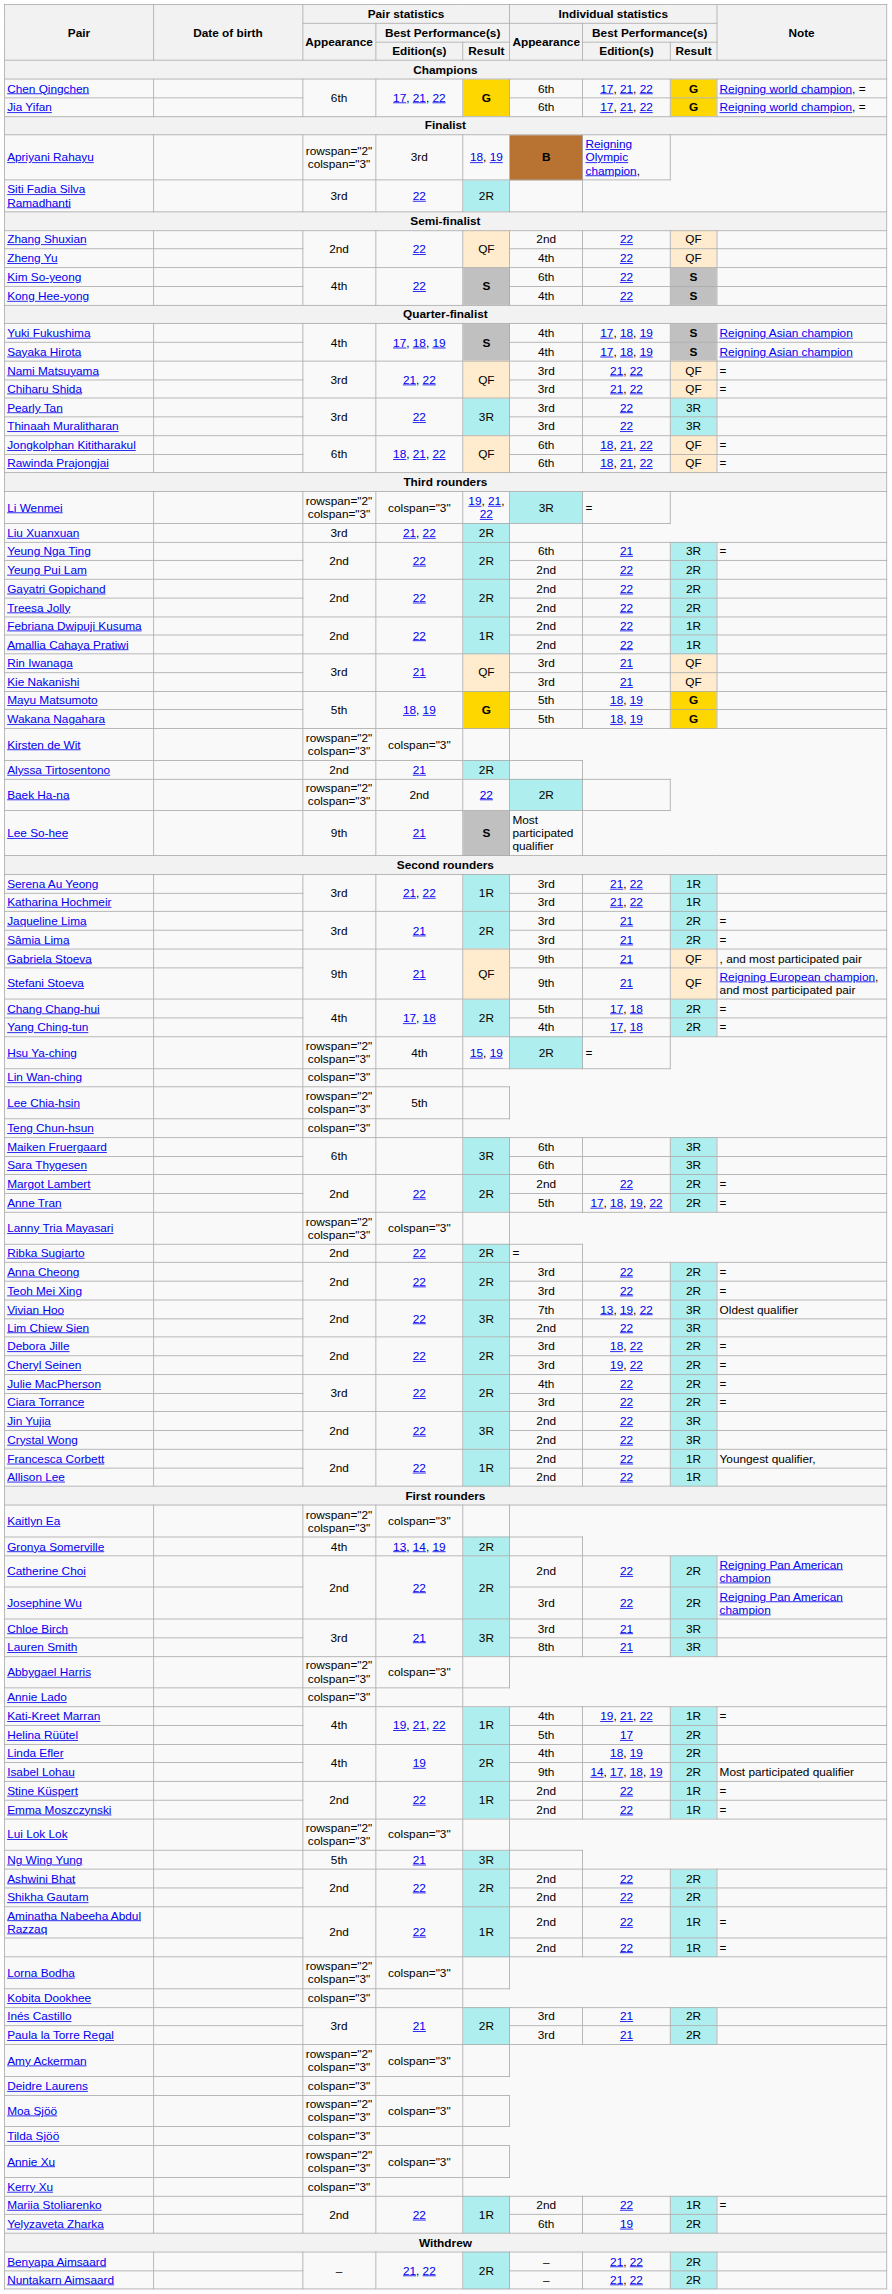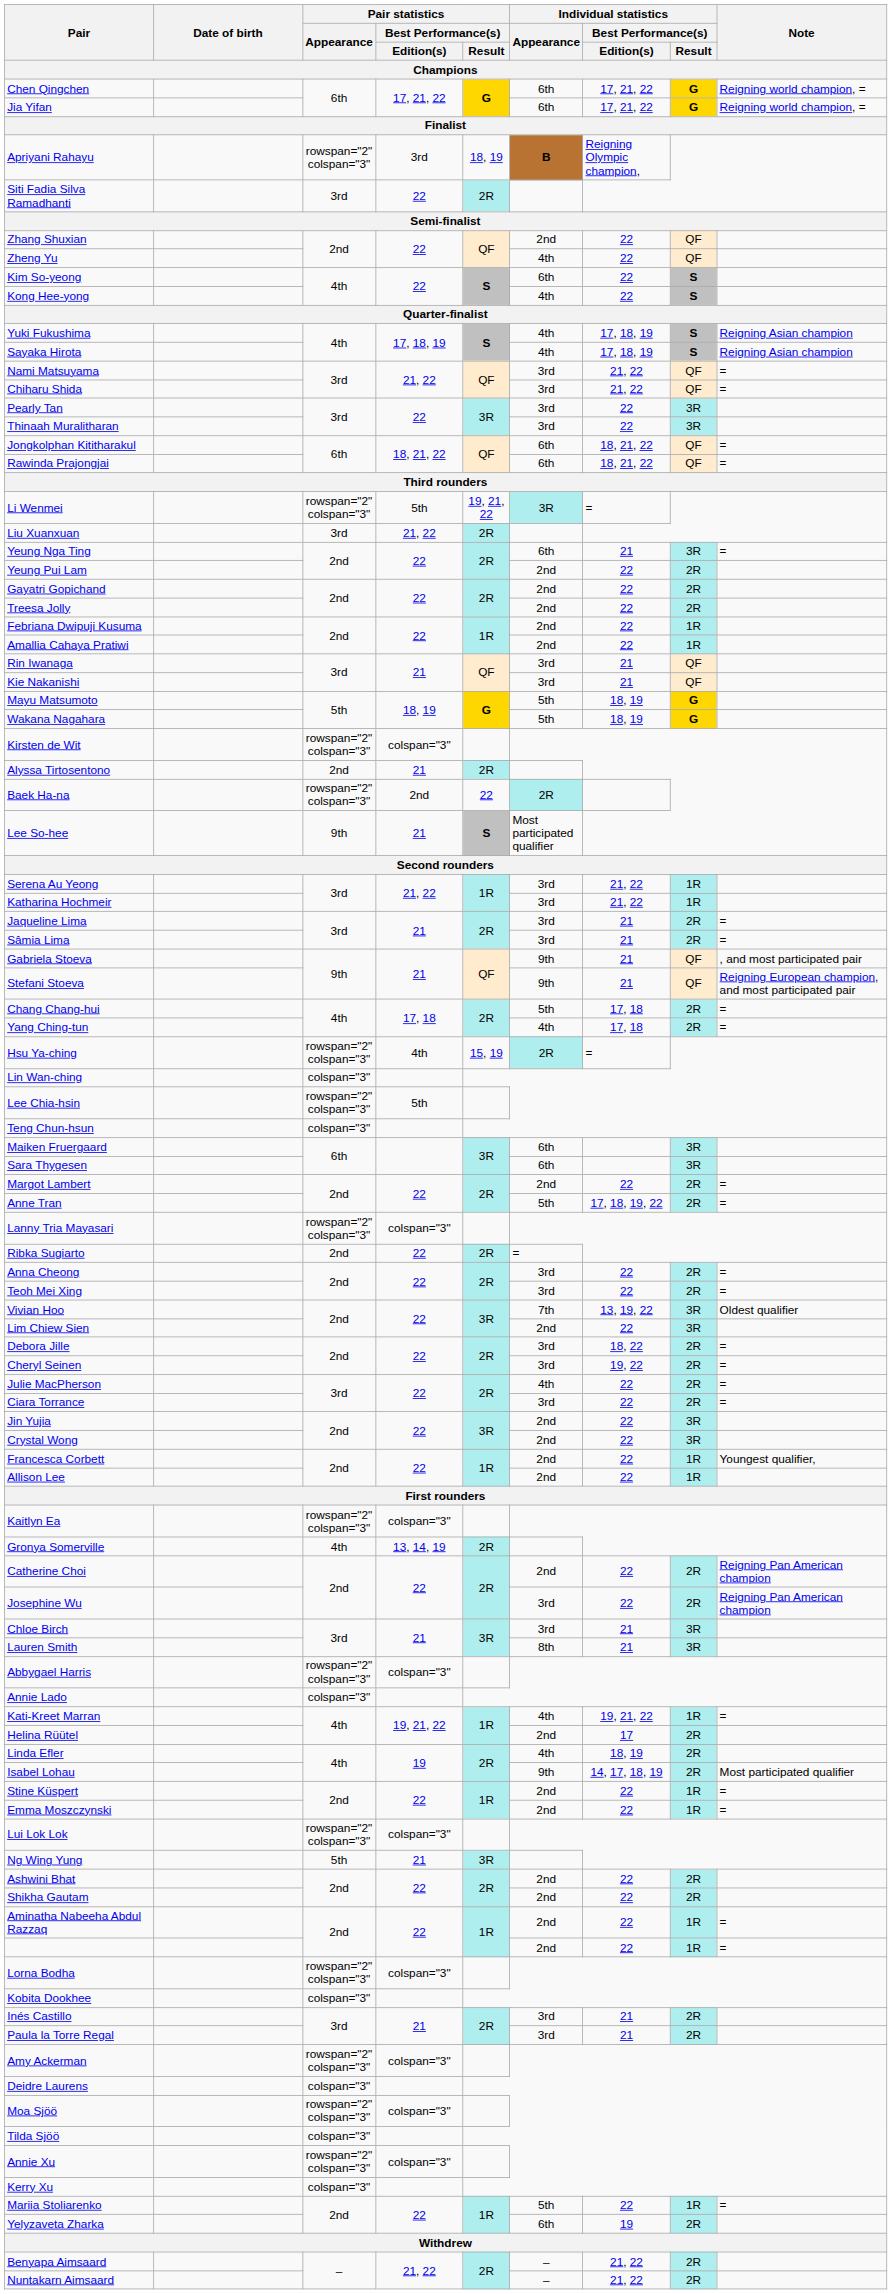(419, 508) colspan="3" -> (419, 508) 5th
(546, 1735) 5th -> (546, 1735) 2nd
(546, 2206) 2nd -> (546, 2206) 5th
